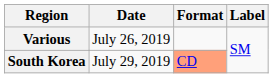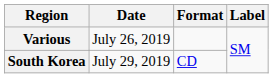(187, 61) lightsalmon background -> (187, 61) no background
